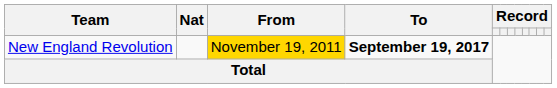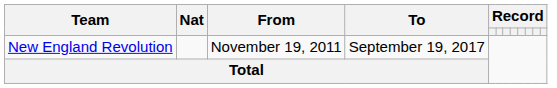(276, 47) gold background -> (276, 47) no background
(419, 47) bold -> (417, 47) normal
